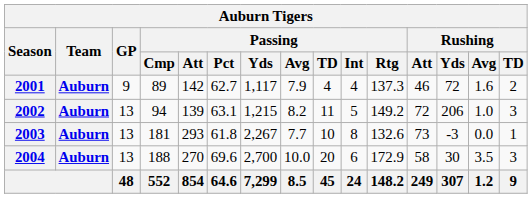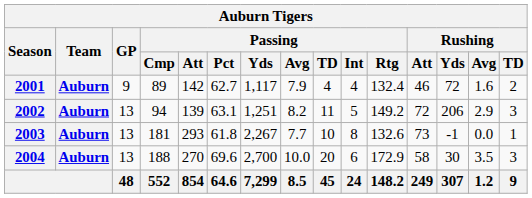(387, 87) 137.3 -> (387, 87) 132.4
(261, 110) 1,215 -> (261, 110) 1,251
(484, 110) 1.0 -> (484, 110) 2.9
(452, 134) -3 -> (452, 134) -1
